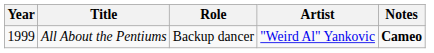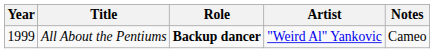(213, 36) normal -> (217, 36) bold
(402, 36) bold -> (407, 36) normal
